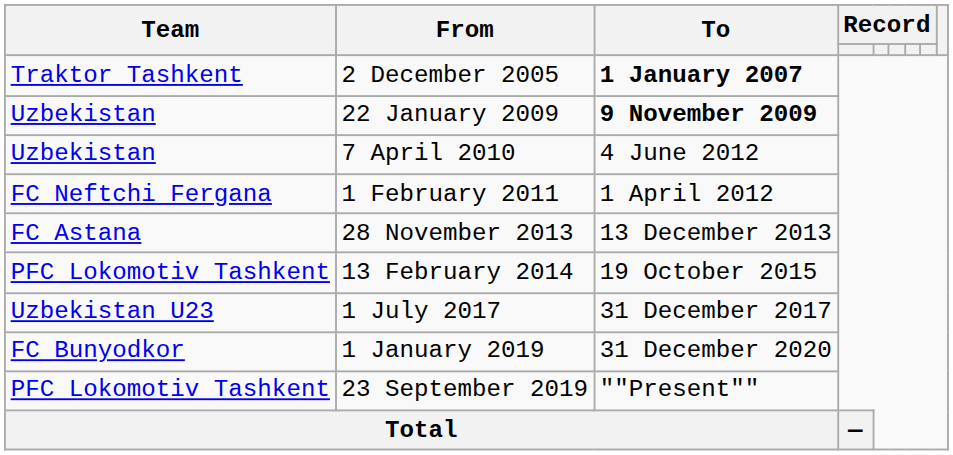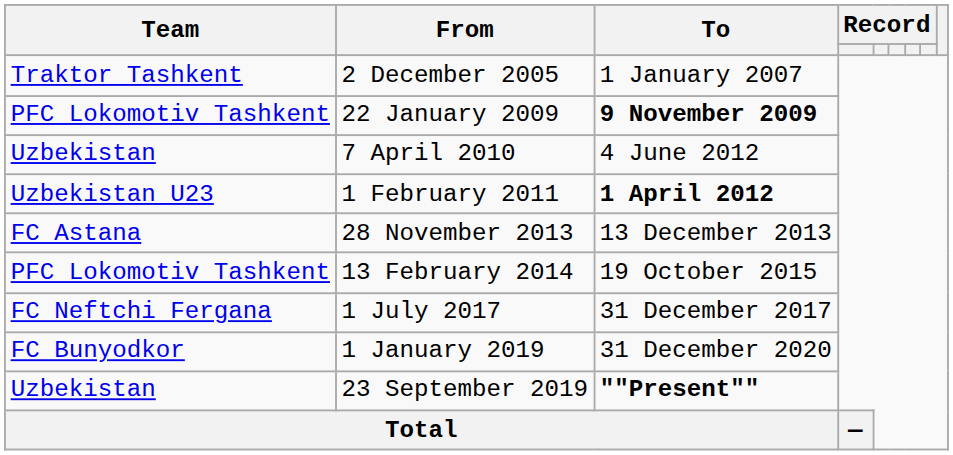(701, 76) bold -> (701, 76) normal
(83, 115) Uzbekistan -> (170, 115) PFC Lokomotiv Tashkent
(141, 194) FC Neftchi Fergana -> (112, 194) Uzbekistan U23
(687, 194) normal -> (687, 194) bold
(112, 312) Uzbekistan U23 -> (141, 312) FC Neftchi Fergana
(170, 391) PFC Lokomotiv Tashkent -> (83, 391) Uzbekistan
(679, 391) normal -> (679, 391) bold
